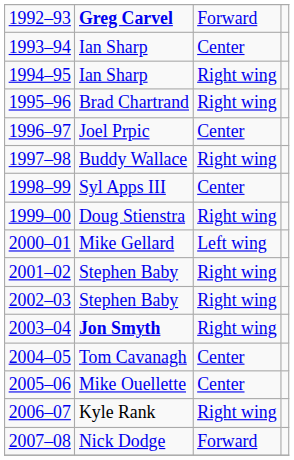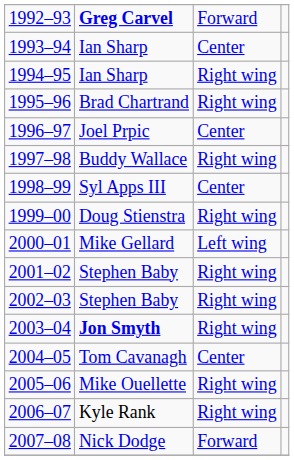(221, 384) Center -> (237, 384) Right wing
